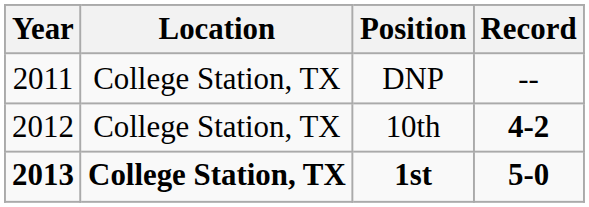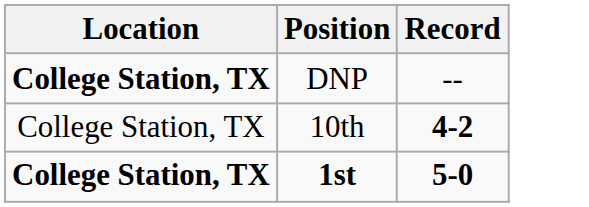- column: (43, 28)
(217, 77) normal -> (141, 77) bold
